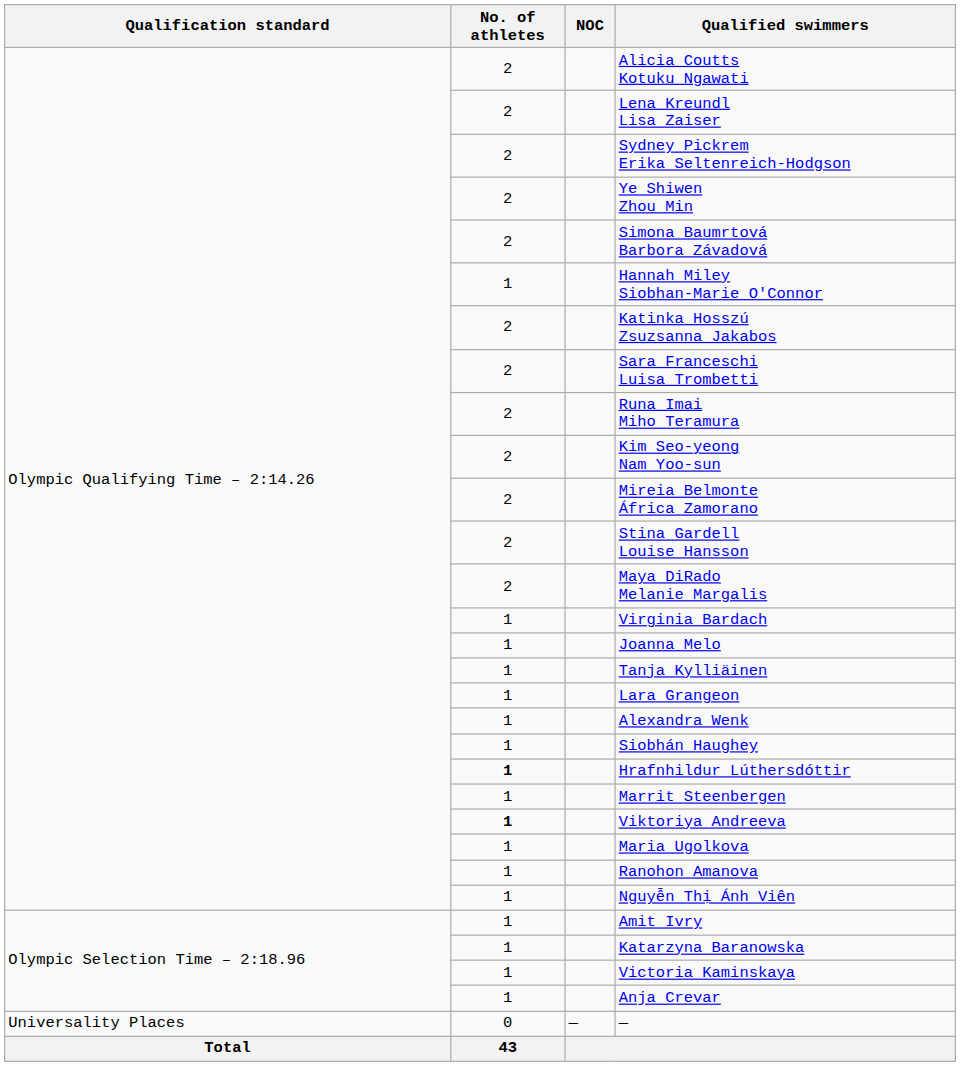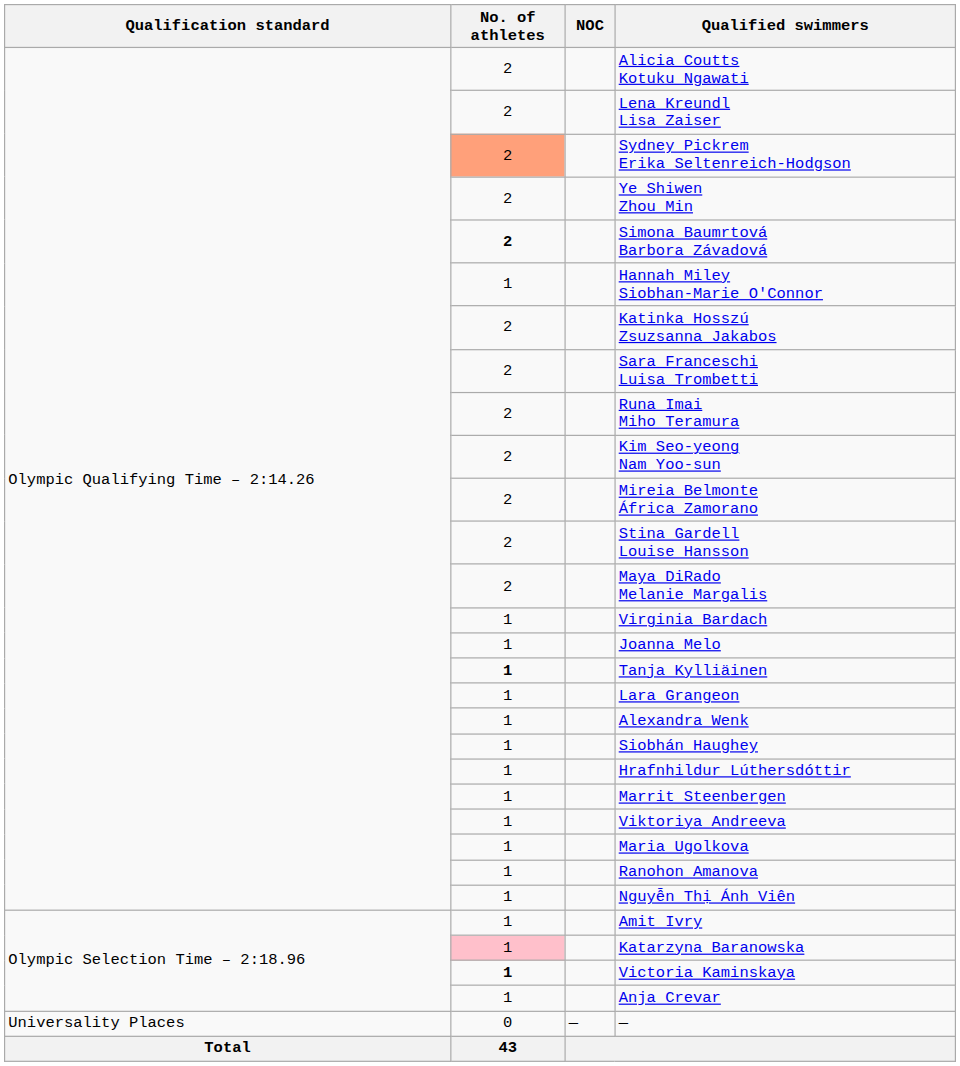(508, 155) no background -> (508, 155) lightsalmon background
(508, 241) normal -> (508, 241) bold
(508, 671) normal -> (508, 671) bold
(508, 771) bold -> (508, 771) normal
(508, 822) bold -> (508, 822) normal
(508, 948) no background -> (508, 948) pink background
(508, 973) normal -> (508, 973) bold
